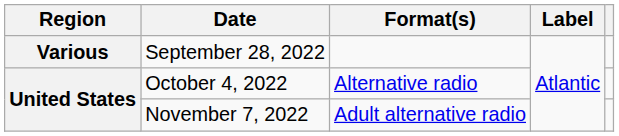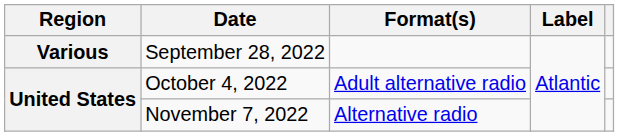(406, 83) Alternative radio -> (430, 83) Adult alternative radio
(430, 114) Adult alternative radio -> (406, 114) Alternative radio
